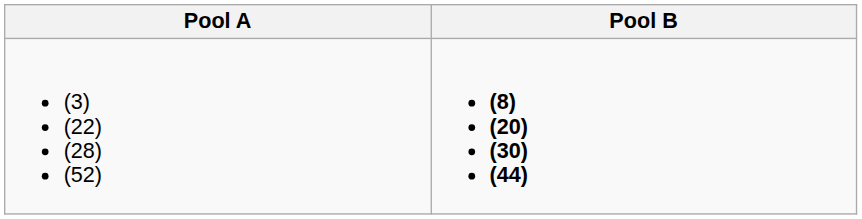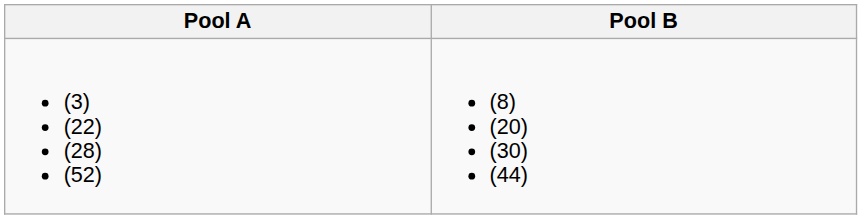(644, 138) bold -> (644, 138) normal
